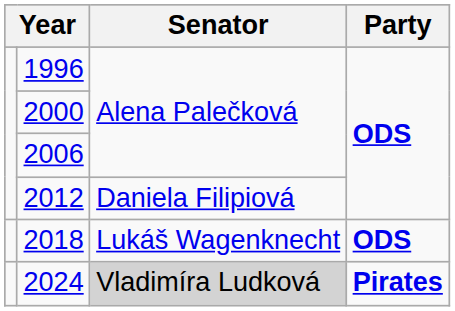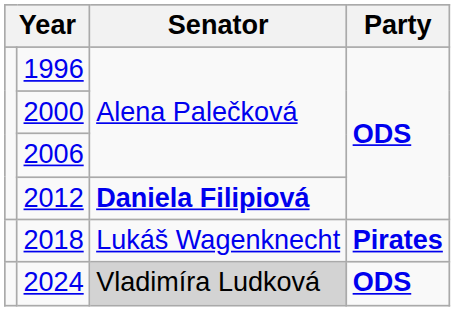(195, 197) normal -> (203, 197) bold
(382, 240) ODS -> (398, 240) Pirates
(398, 283) Pirates -> (382, 283) ODS
